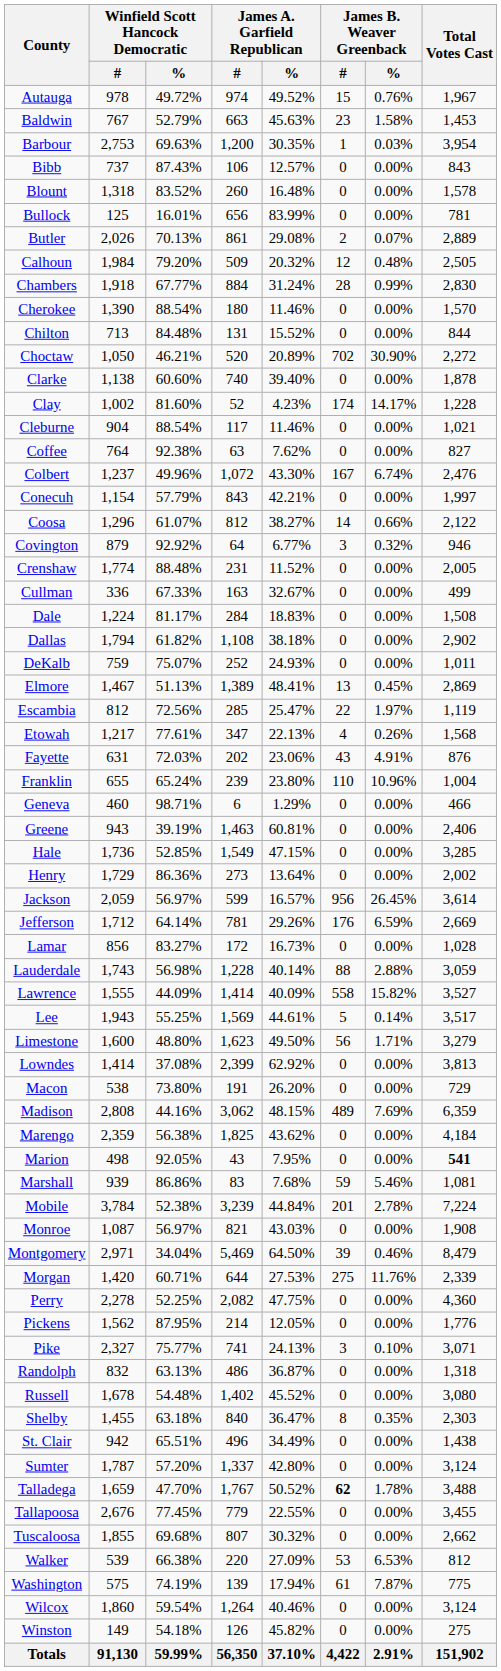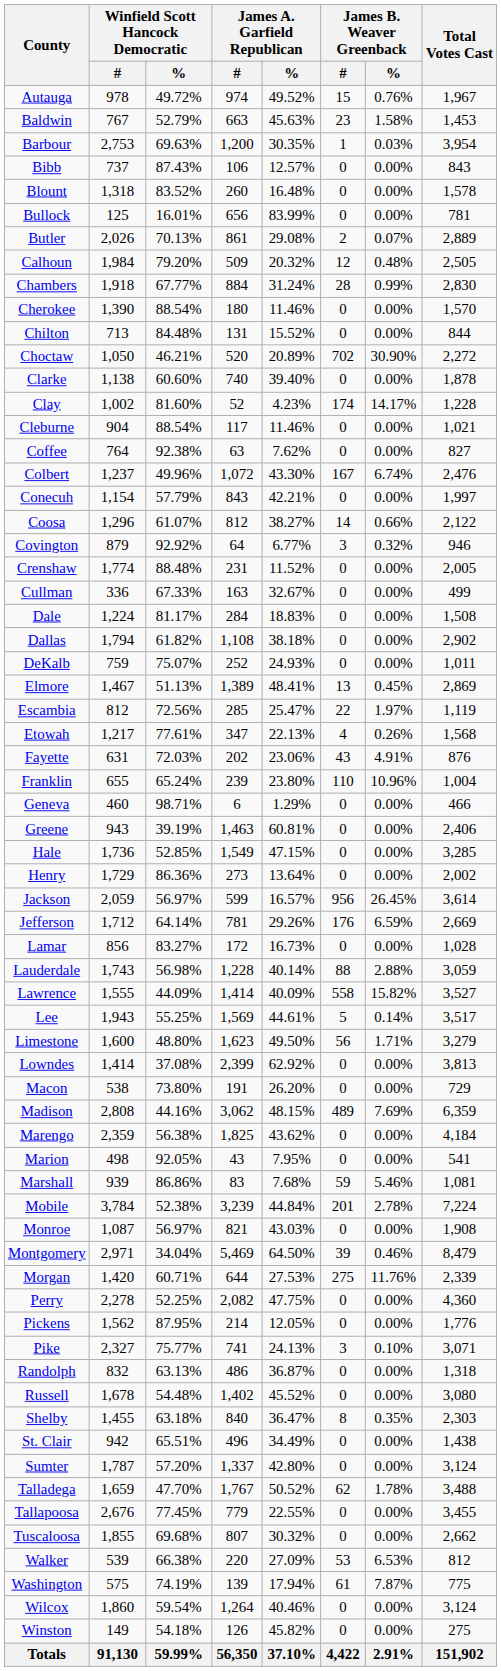(459, 1158) bold -> (459, 1158) normal
(343, 1489) bold -> (343, 1489) normal
